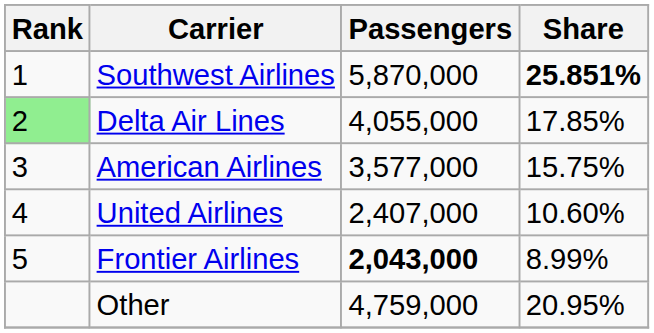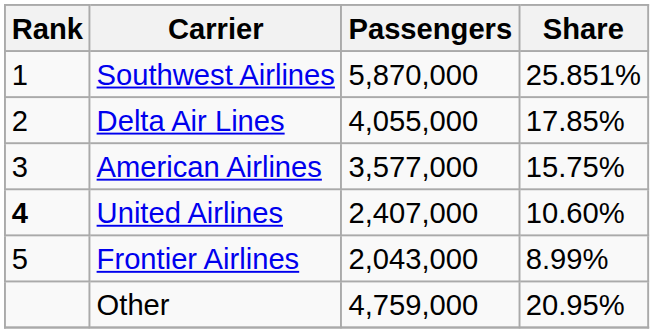(583, 74) bold -> (583, 74) normal
(20, 121) lightgreen background -> (20, 121) no background
(20, 213) normal -> (20, 213) bold
(413, 259) bold -> (413, 259) normal
